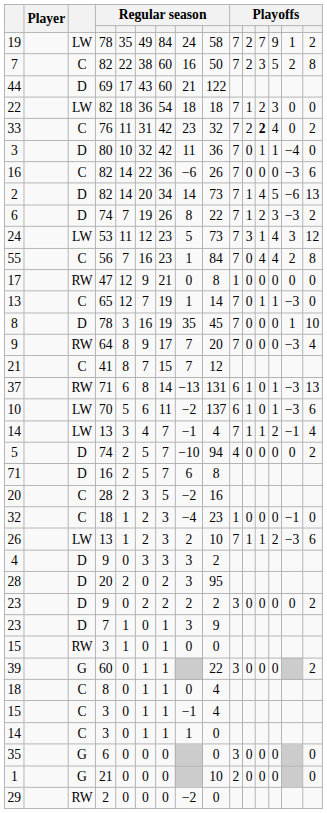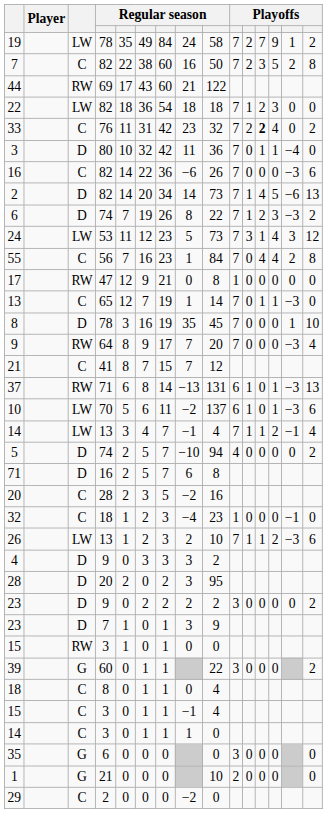(82, 86) D -> (82, 86) RW
(82, 798) RW -> (82, 798) C
